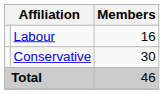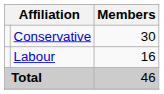rows swapped: (52, 57) <-> (34, 36)
